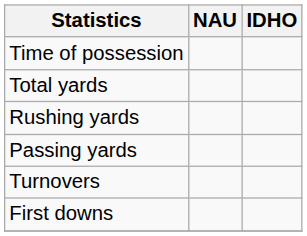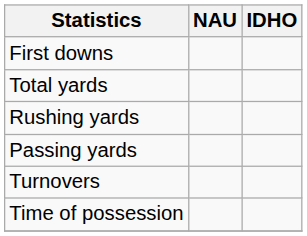rows swapped: (61, 214) <-> (96, 53)
